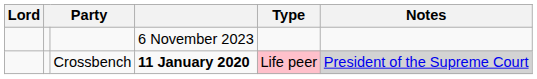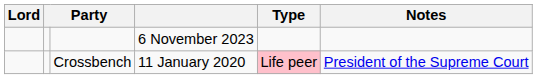(194, 62) bold -> (192, 62) normal
(426, 62) lightgrey background -> (426, 62) no background
